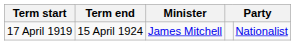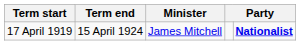(262, 31) normal -> (264, 31) bold
